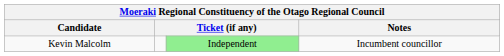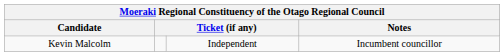(232, 43) lightgreen background -> (232, 43) no background
